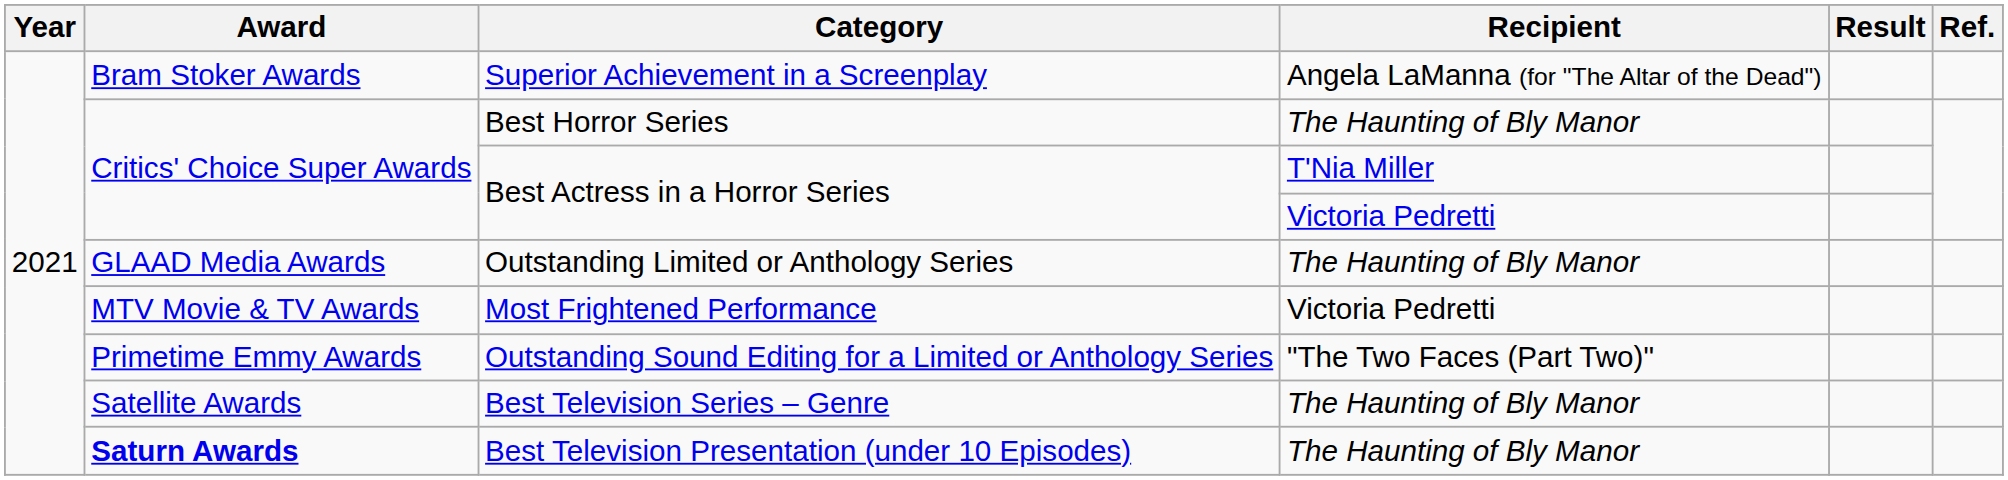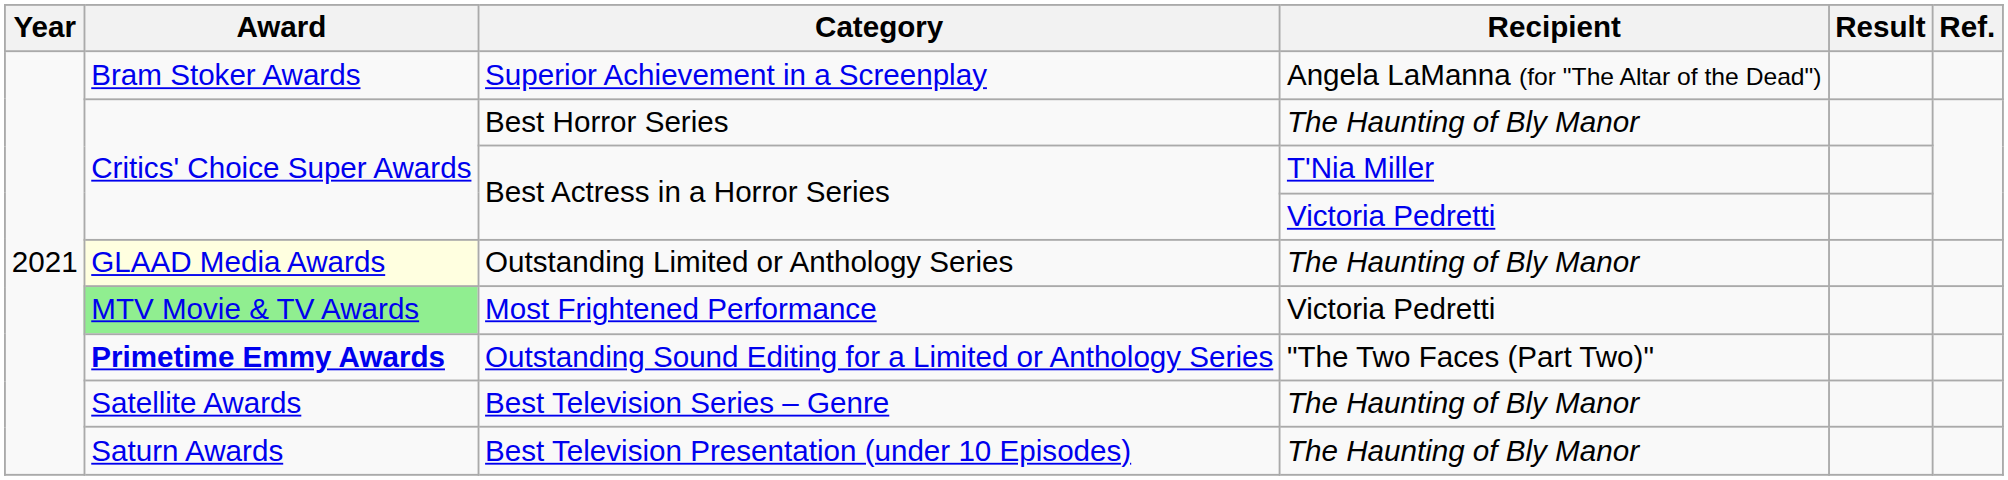(238, 262) no background -> (238, 262) lightyellow background
(255, 309) no background -> (255, 309) lightgreen background
(256, 356) normal -> (268, 356) bold
(195, 450) bold -> (187, 450) normal
